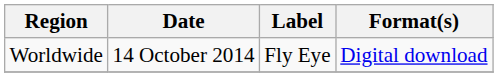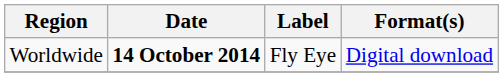(184, 54) normal -> (186, 54) bold
